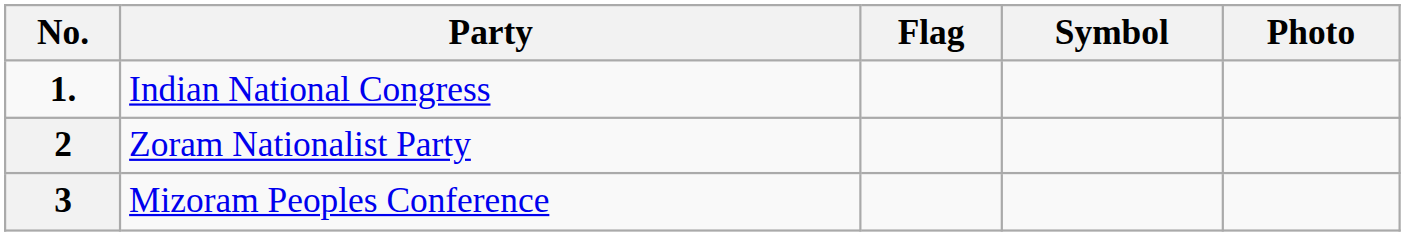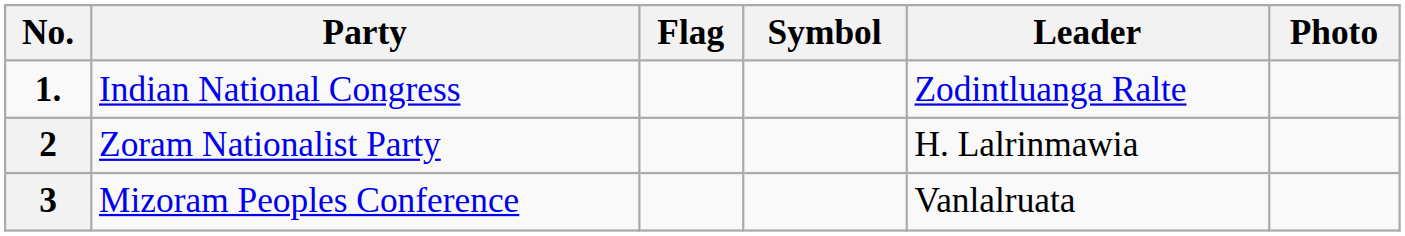+ column: (1087, 32)
